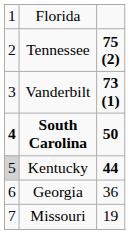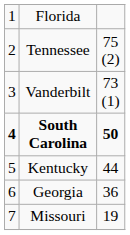(111, 50) bold -> (111, 50) normal
(111, 92) bold -> (111, 92) normal
(12, 167) lightgrey background -> (12, 167) no background
(111, 167) bold -> (111, 167) normal
